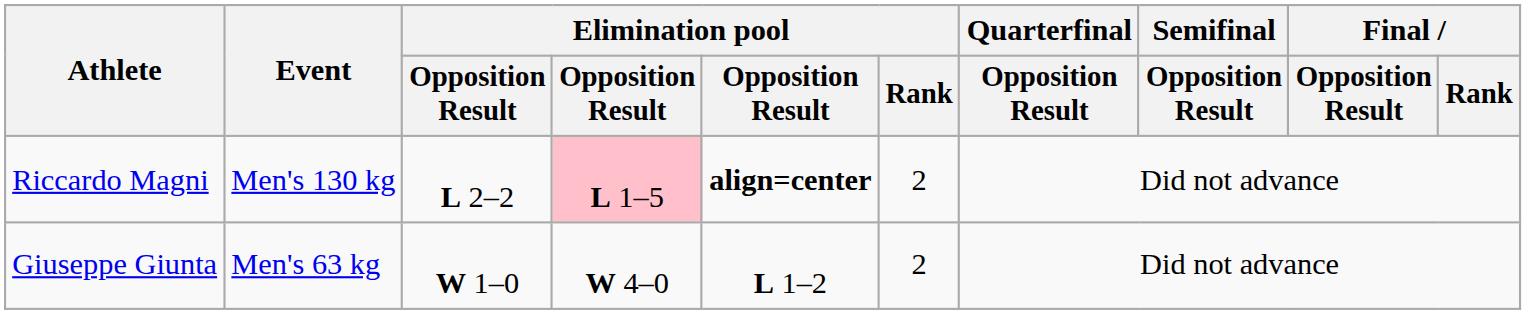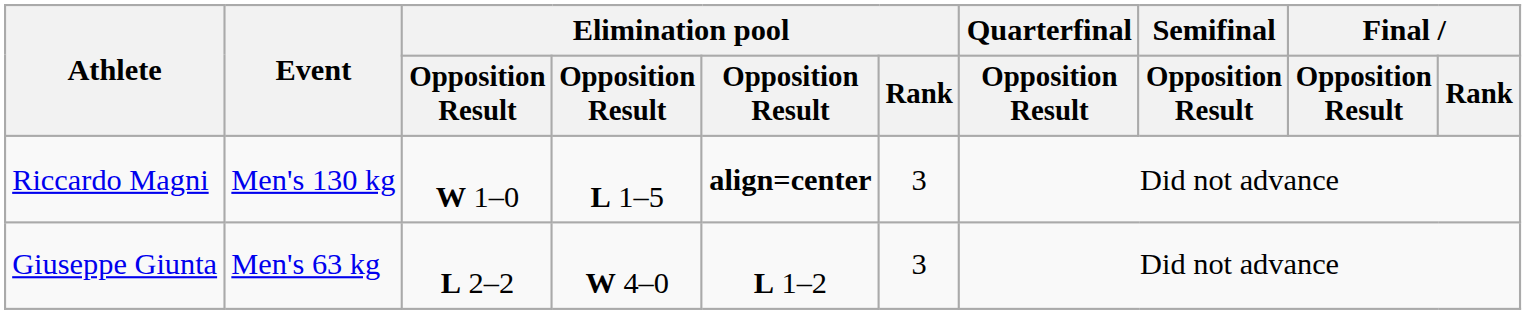(477, 197) L 2–2 -> (477, 197) W 1–0
(627, 197) pink background -> (627, 197) no background
(919, 179) 2 -> (919, 179) 3
(477, 283) W 1–0 -> (477, 283) L 2–2
(919, 265) 2 -> (919, 265) 3
